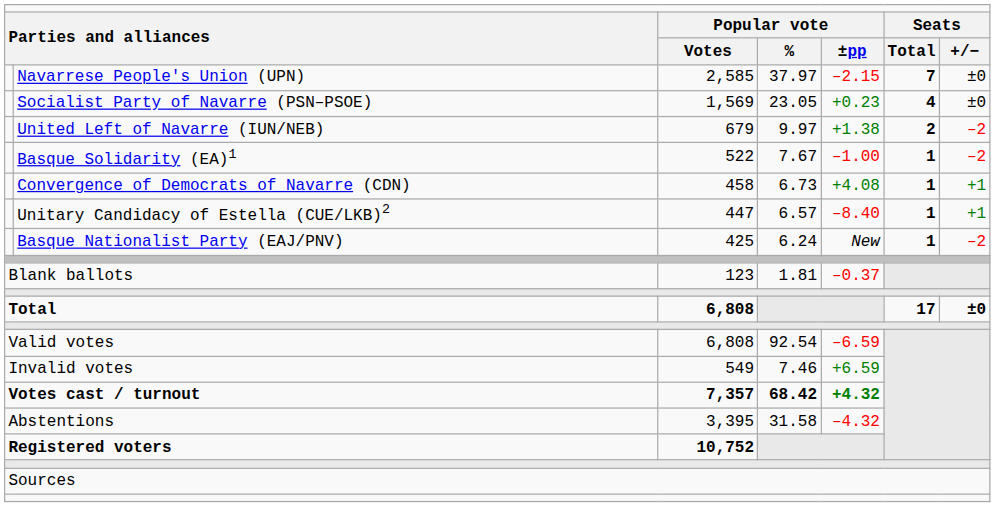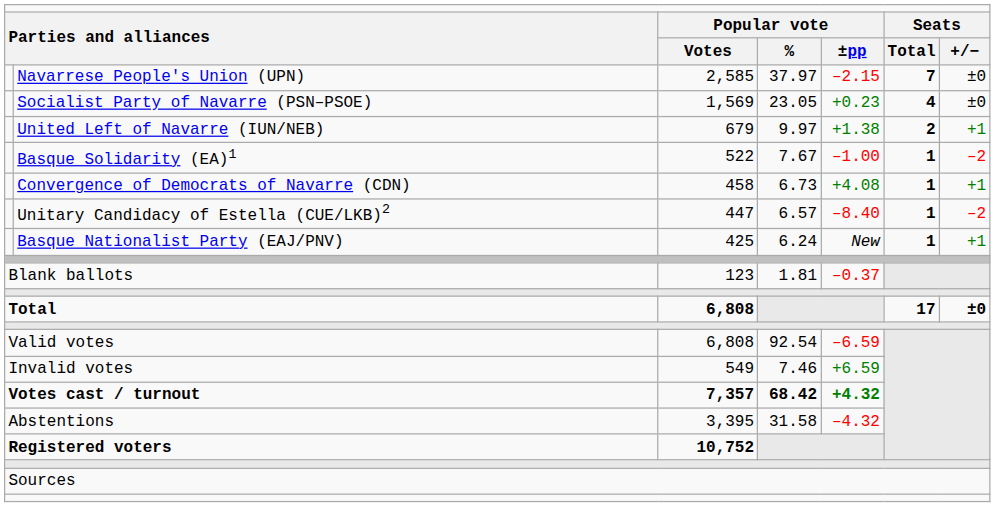(977, 129) –2 -> (977, 129) +1
(977, 214) +1 -> (977, 214) –2
(977, 242) –2 -> (977, 242) +1
